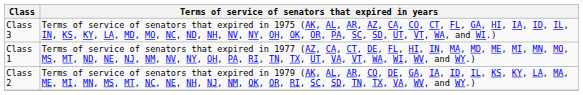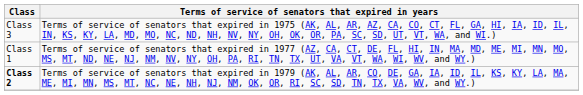(19, 78) normal -> (19, 78) bold
